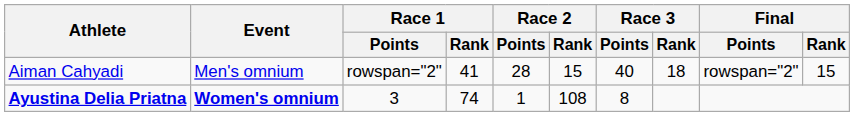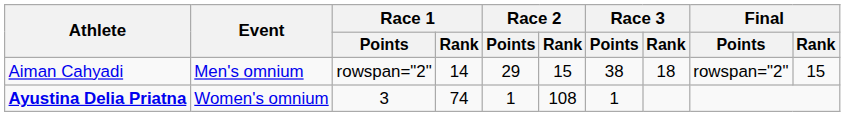(469, 71) 41 -> (459, 71) 14
(521, 71) 28 -> (511, 71) 29
(624, 71) 40 -> (614, 71) 38
(267, 98) bold -> (261, 98) normal
(624, 98) 8 -> (614, 98) 1
